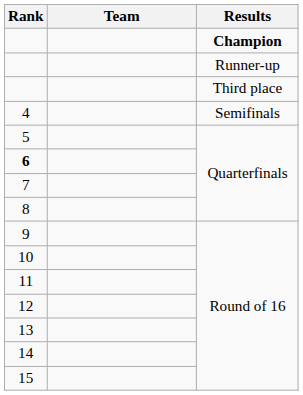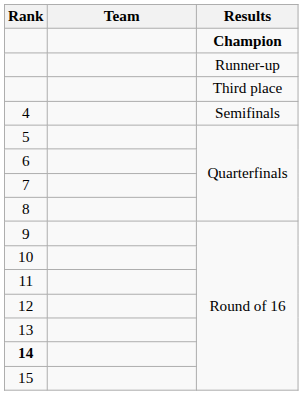(26, 161) bold -> (26, 161) normal
(26, 354) normal -> (26, 354) bold
